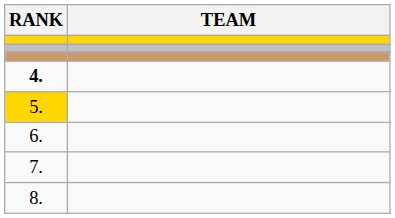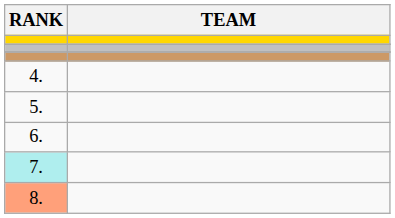(36, 76) bold -> (36, 76) normal
(36, 106) gold background -> (36, 106) no background
(36, 167) no background -> (36, 167) paleturquoise background
(36, 198) no background -> (36, 198) lightsalmon background
